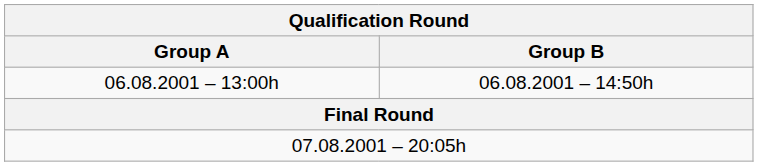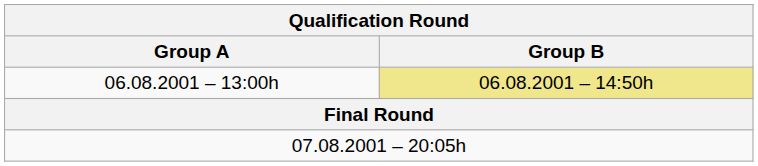(566, 82) no background -> (566, 82) khaki background
